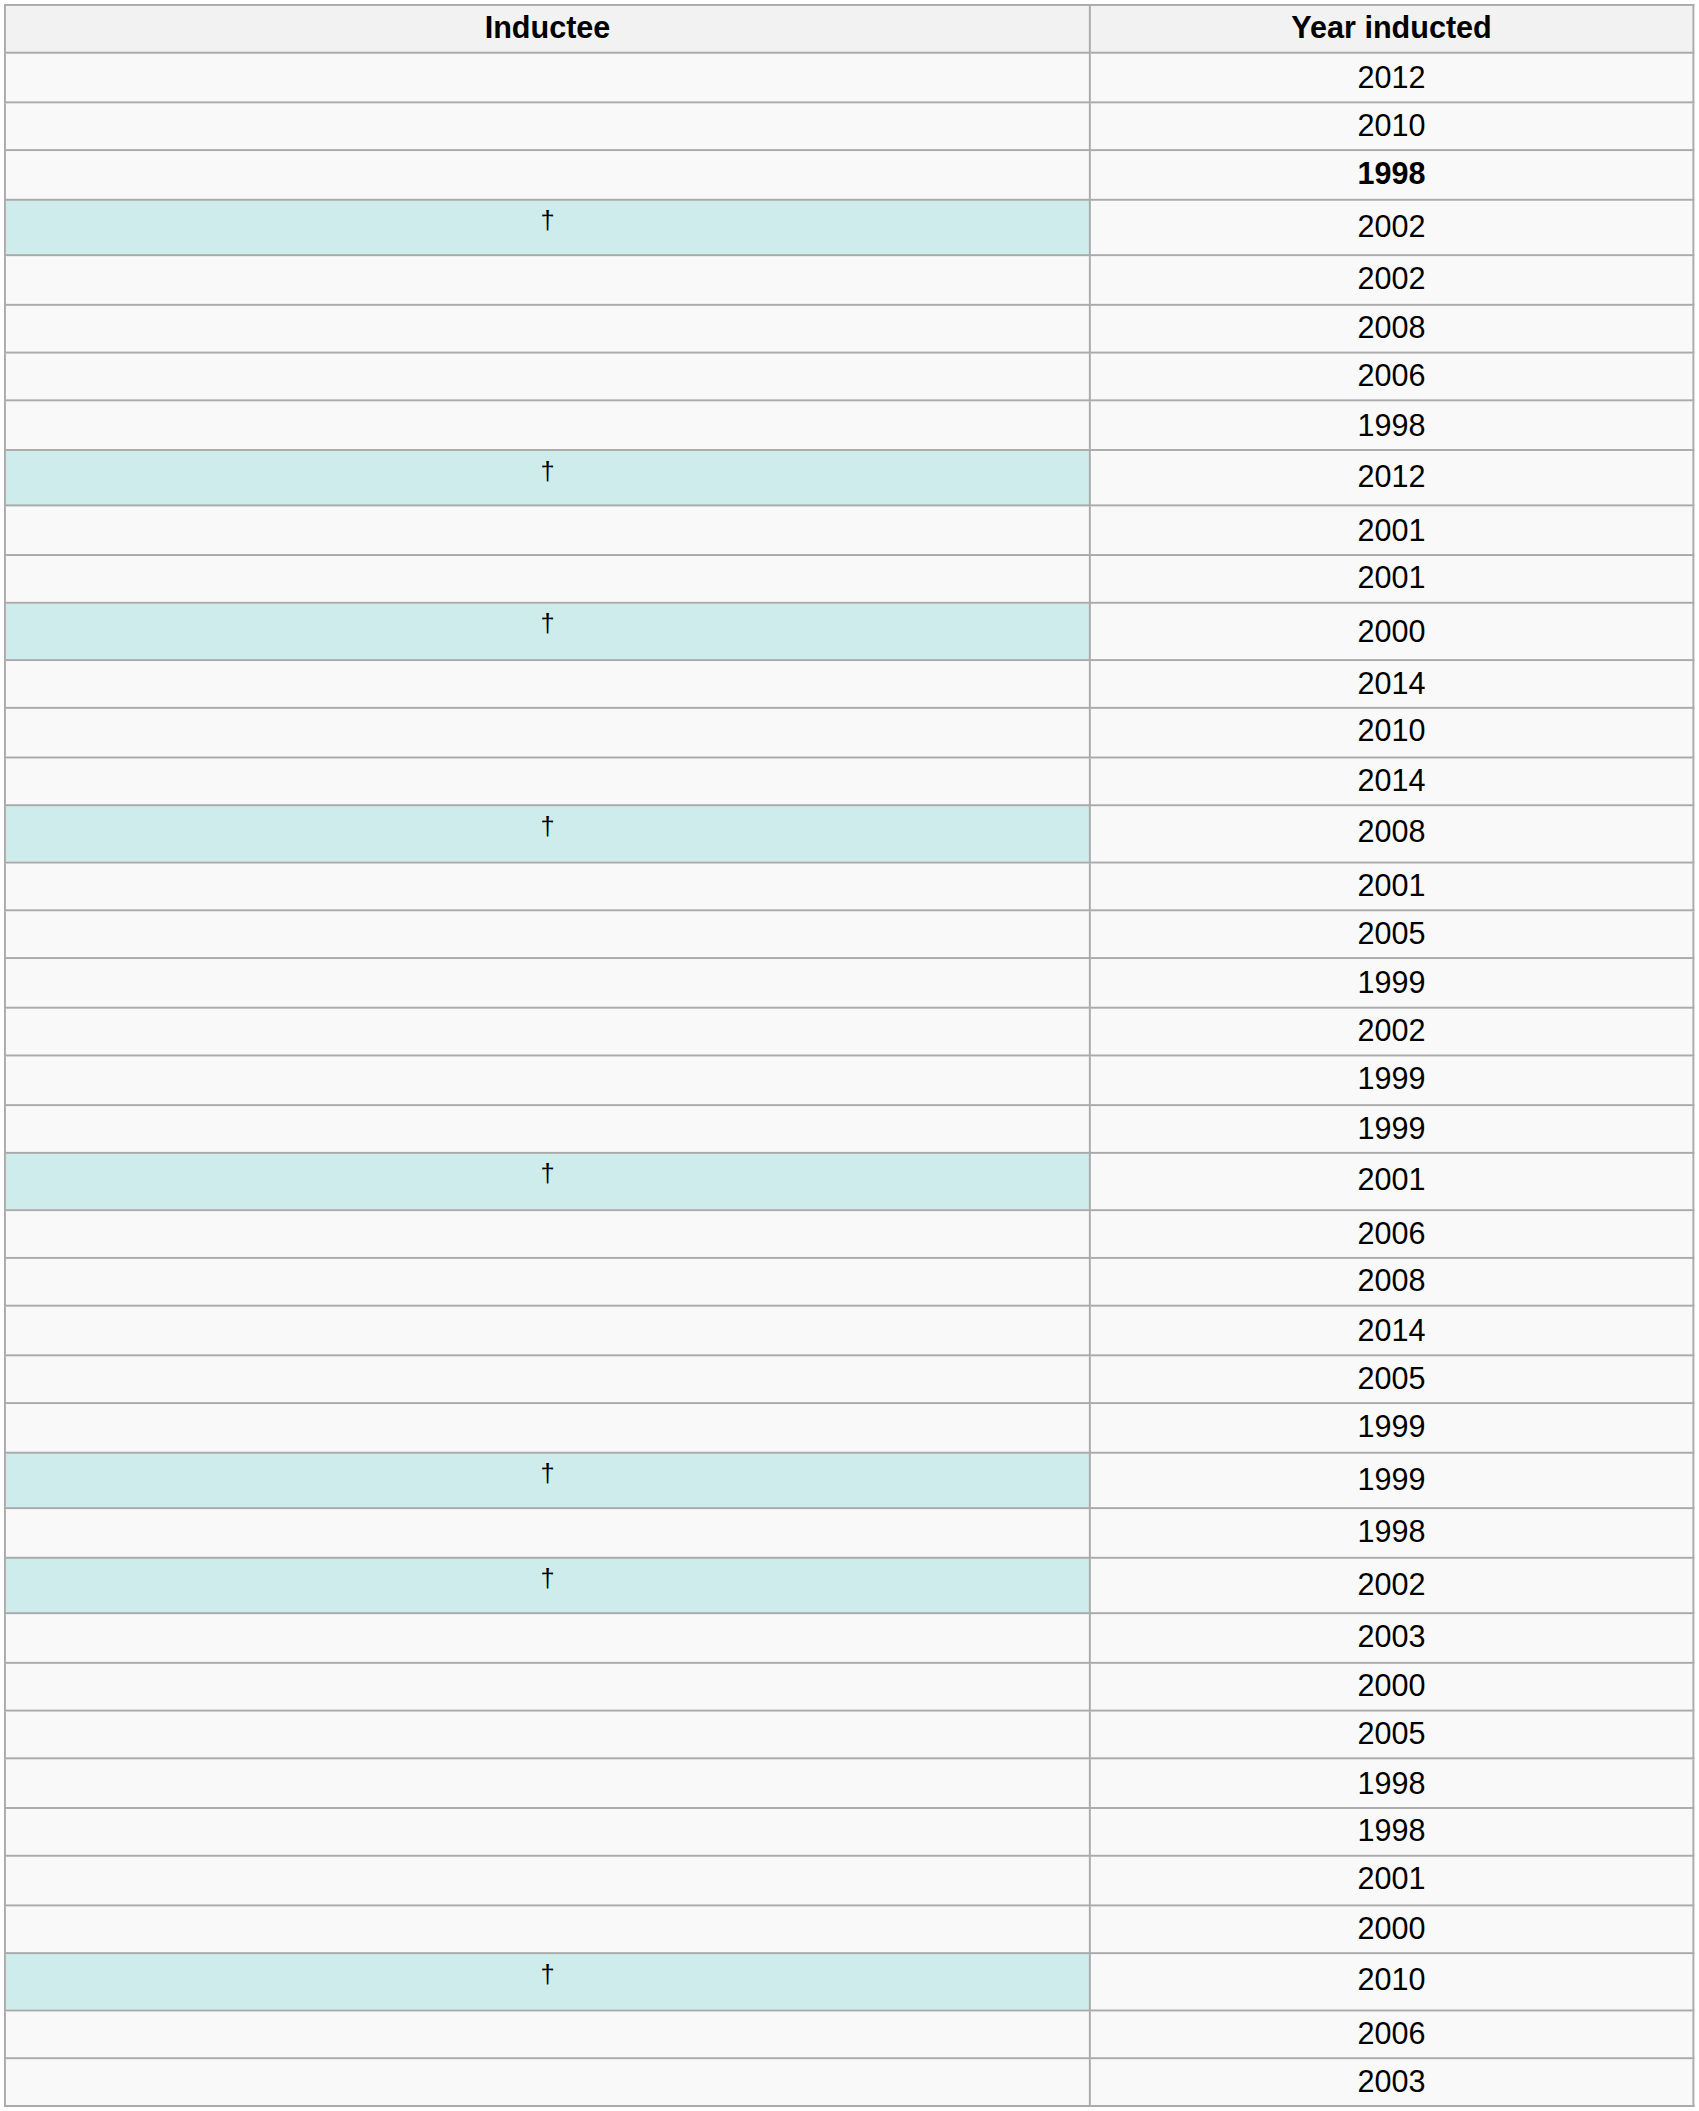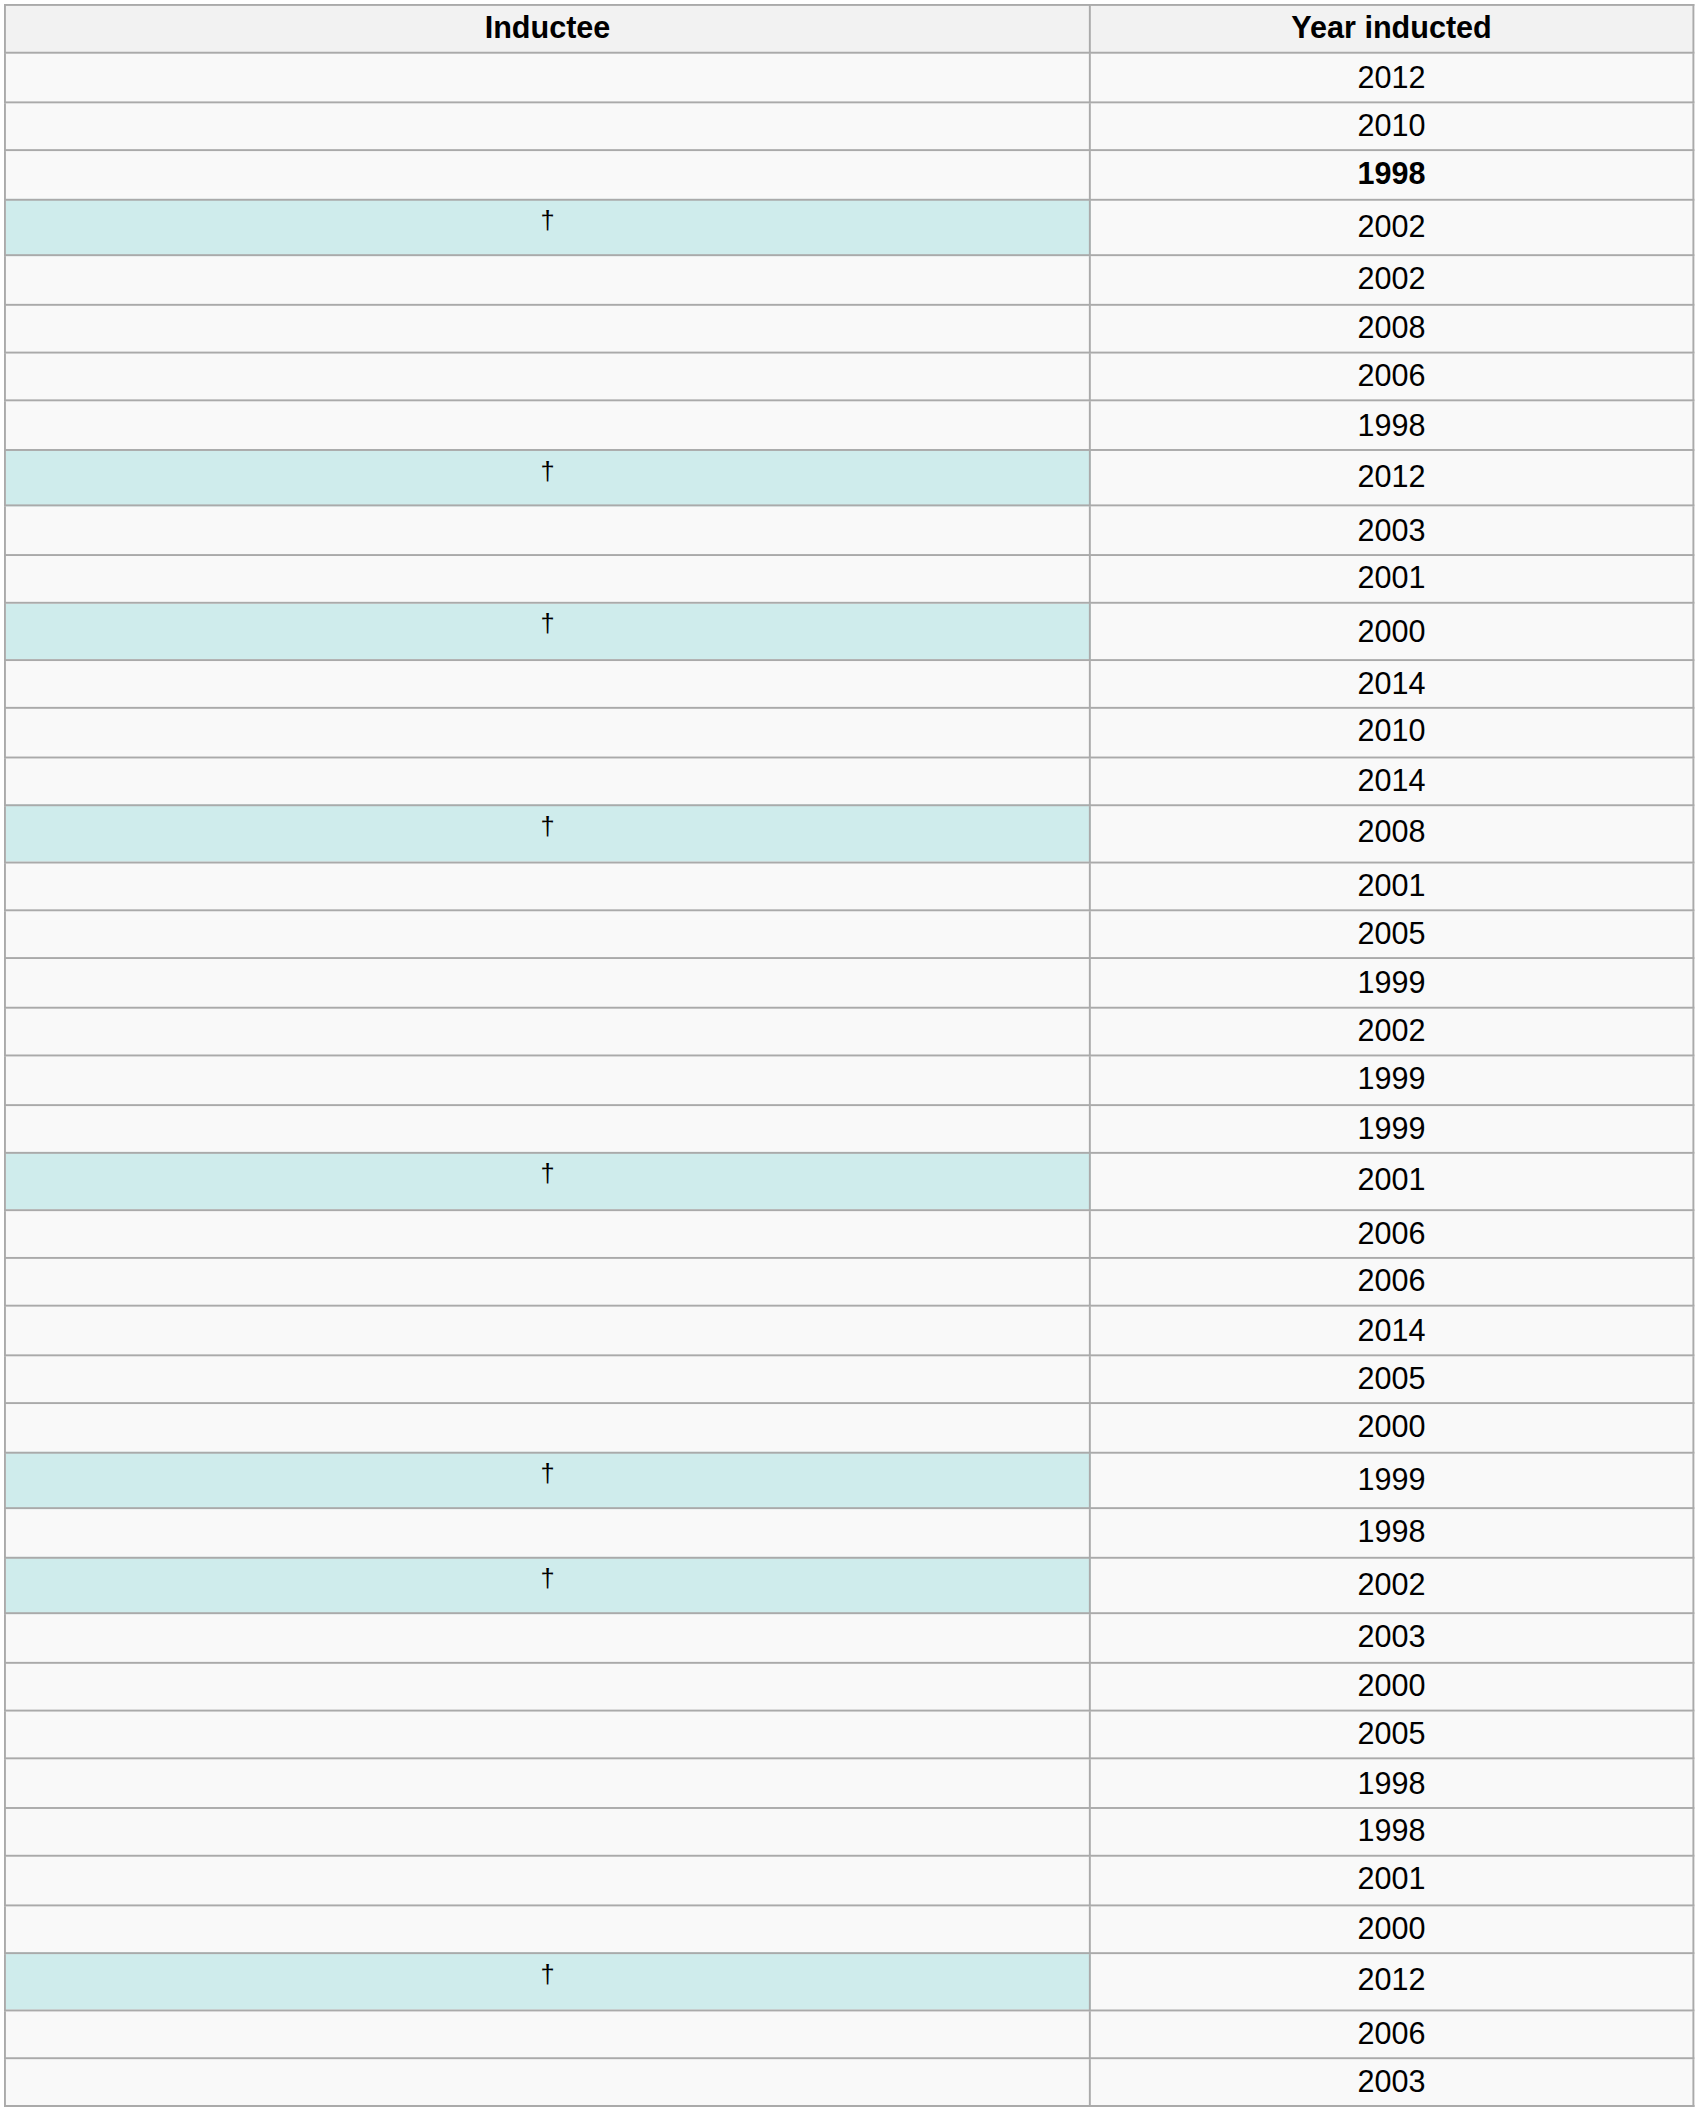(1392, 529) 2001 -> (1392, 529) 2003
(1392, 1281) 2008 -> (1392, 1281) 2006
(1392, 1427) 1999 -> (1392, 1427) 2000
(1392, 1980) 2010 -> (1392, 1980) 2012
